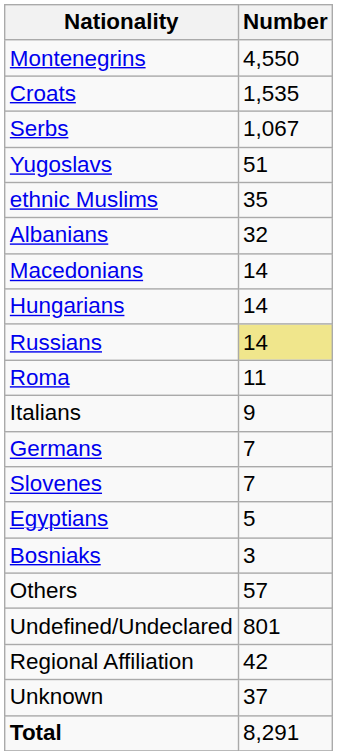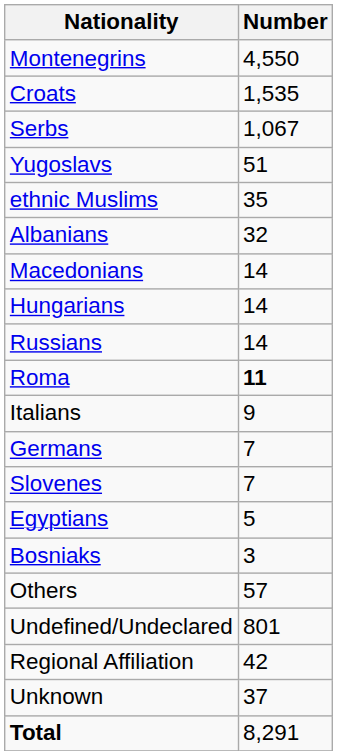(256, 341) khaki background -> (256, 341) no background
(255, 377) normal -> (255, 377) bold
